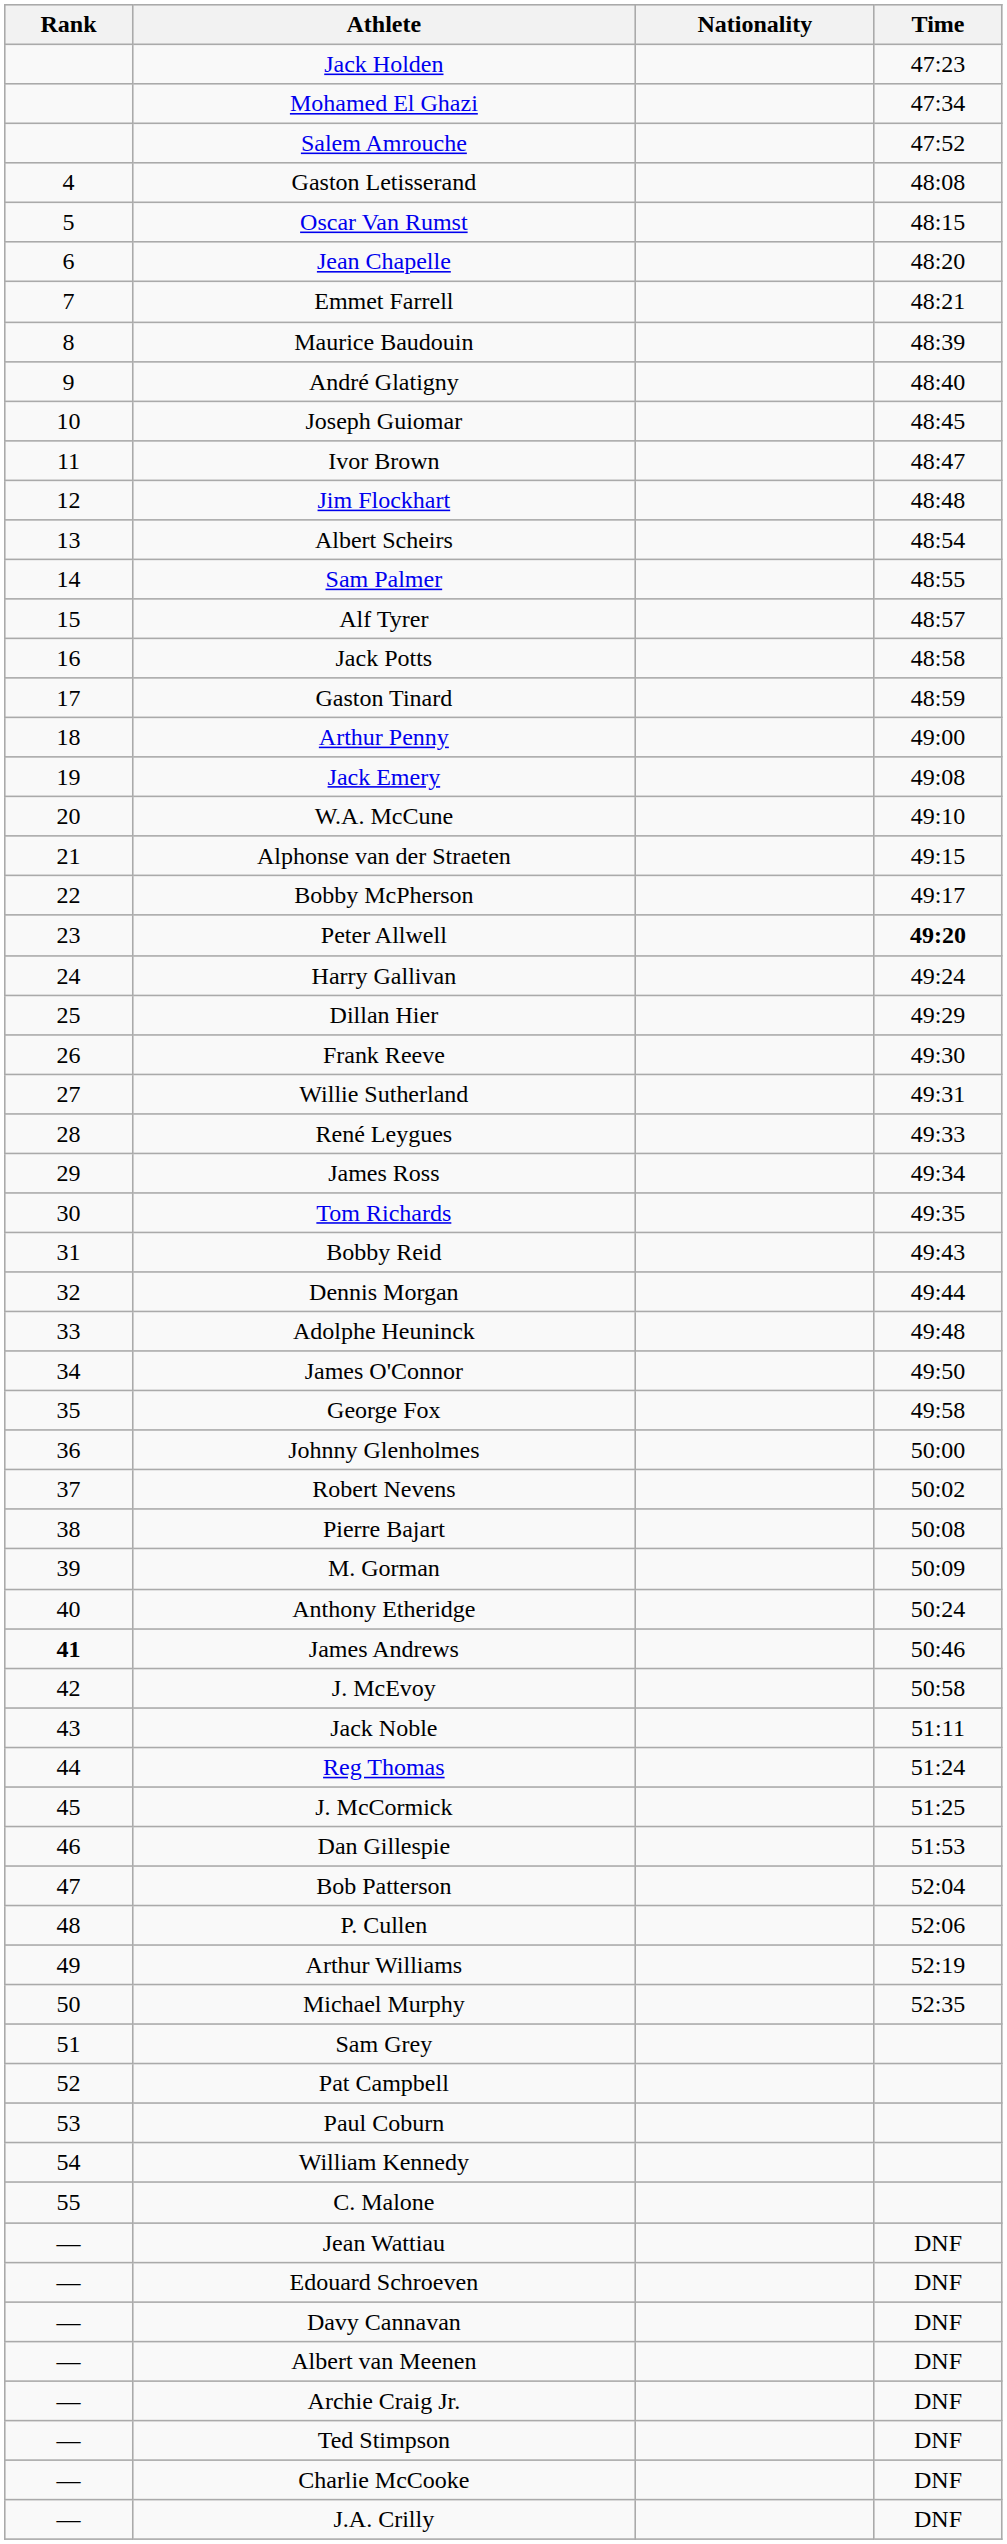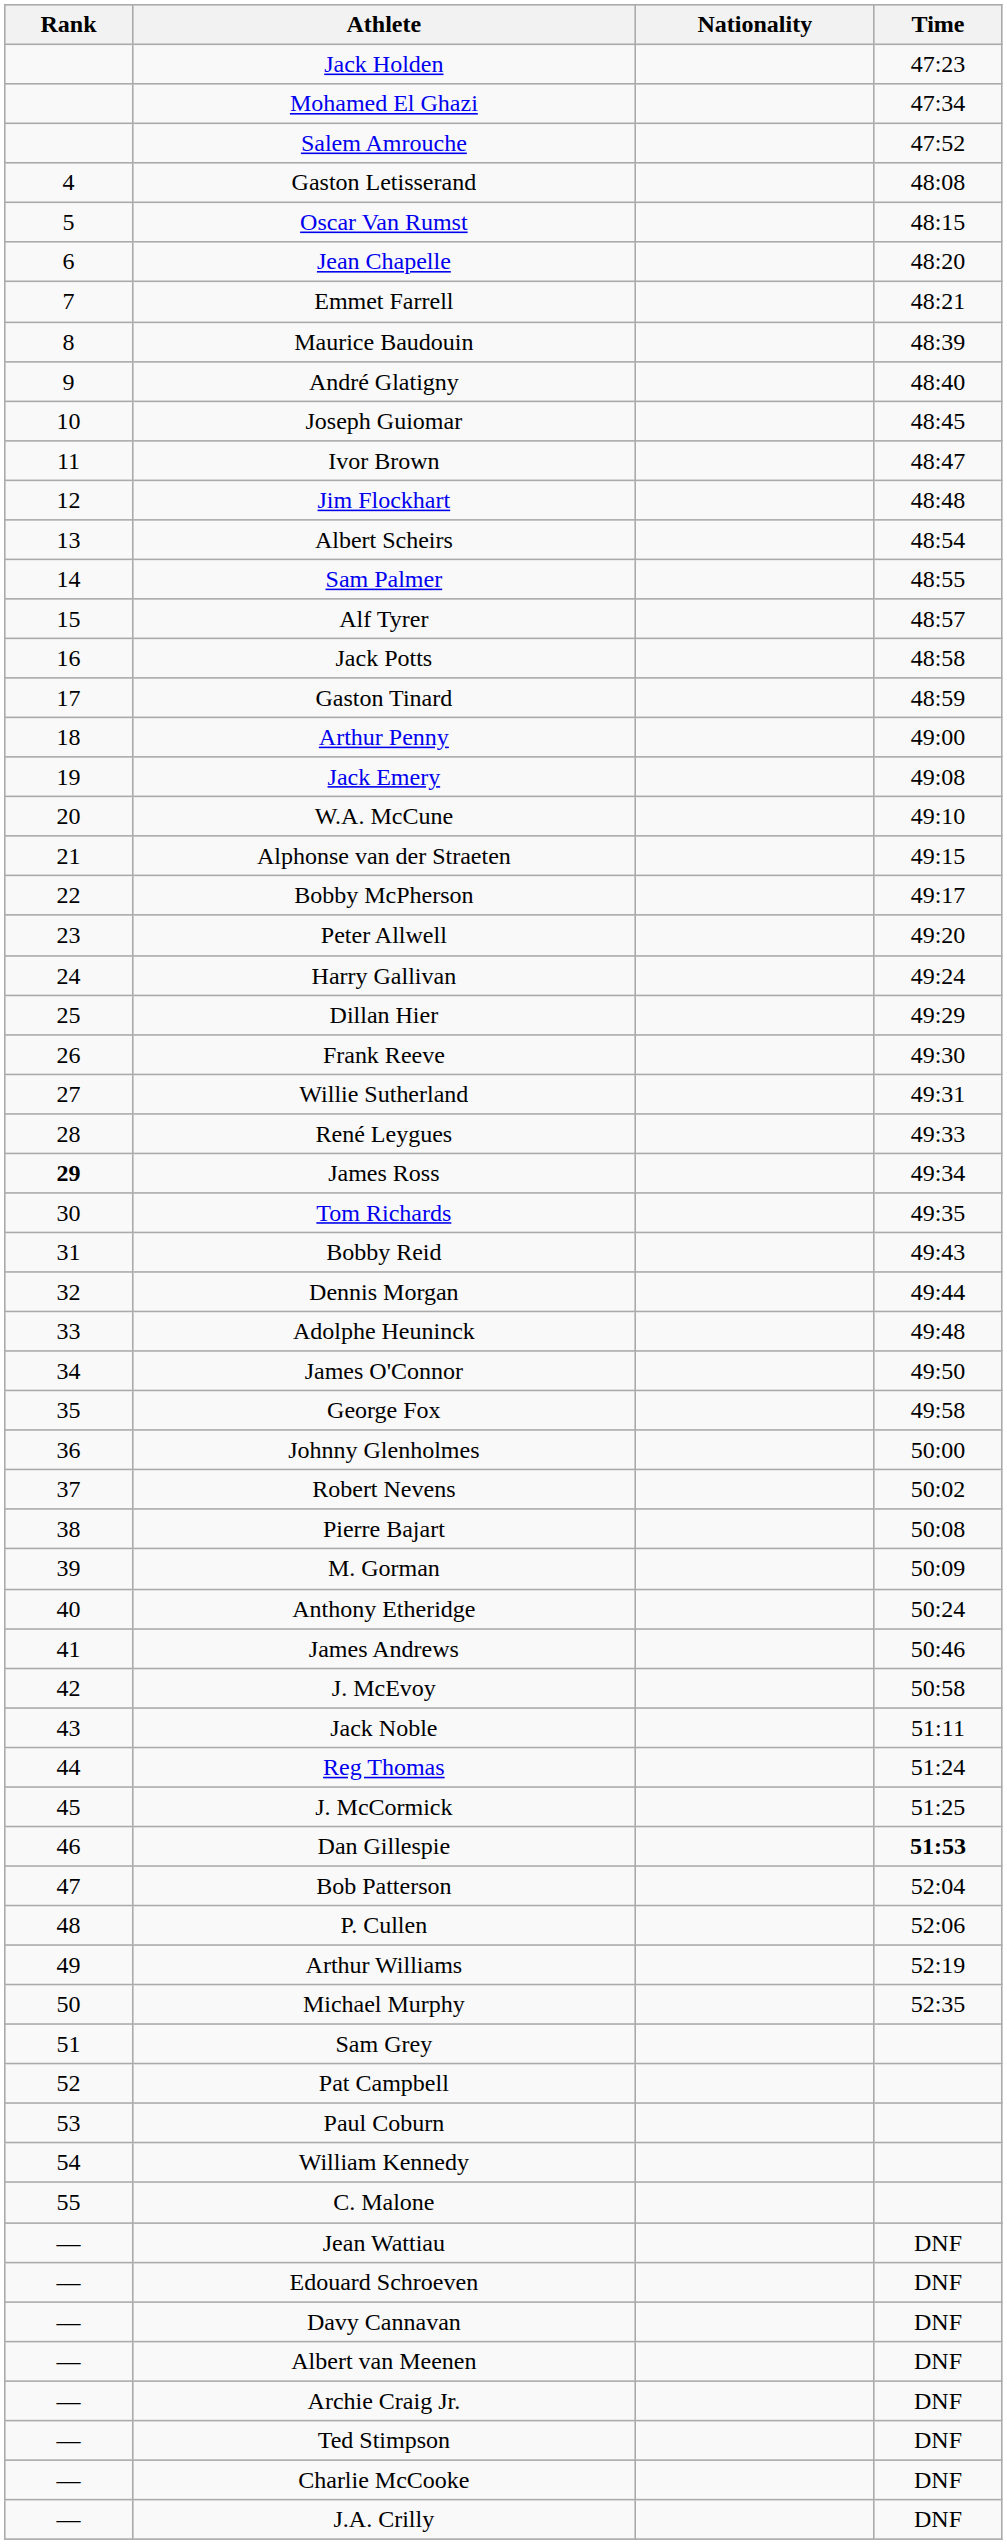(938, 935) bold -> (938, 935) normal
(69, 1172) normal -> (69, 1172) bold
(69, 1648) bold -> (69, 1648) normal
(938, 1846) normal -> (938, 1846) bold
